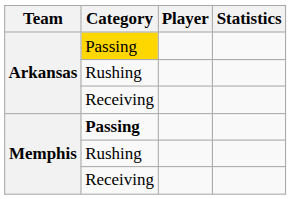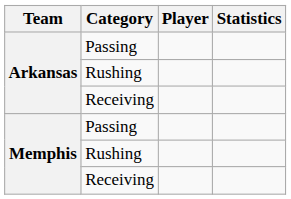(111, 45) gold background -> (111, 45) no background
(112, 126) bold -> (111, 126) normal
